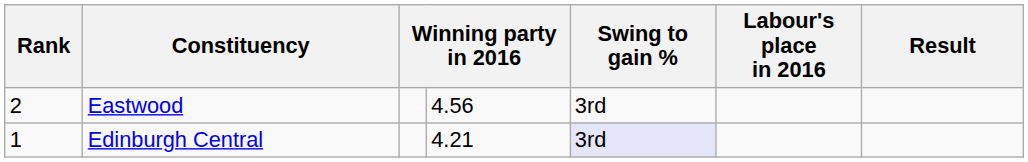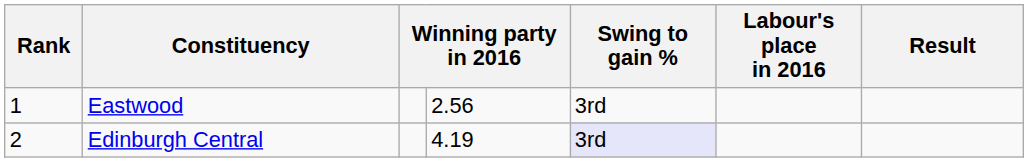(16, 105) 2 -> (16, 105) 1
(452, 105) 4.56 -> (452, 105) 2.56
(16, 139) 1 -> (16, 139) 2
(452, 139) 4.21 -> (452, 139) 4.19
